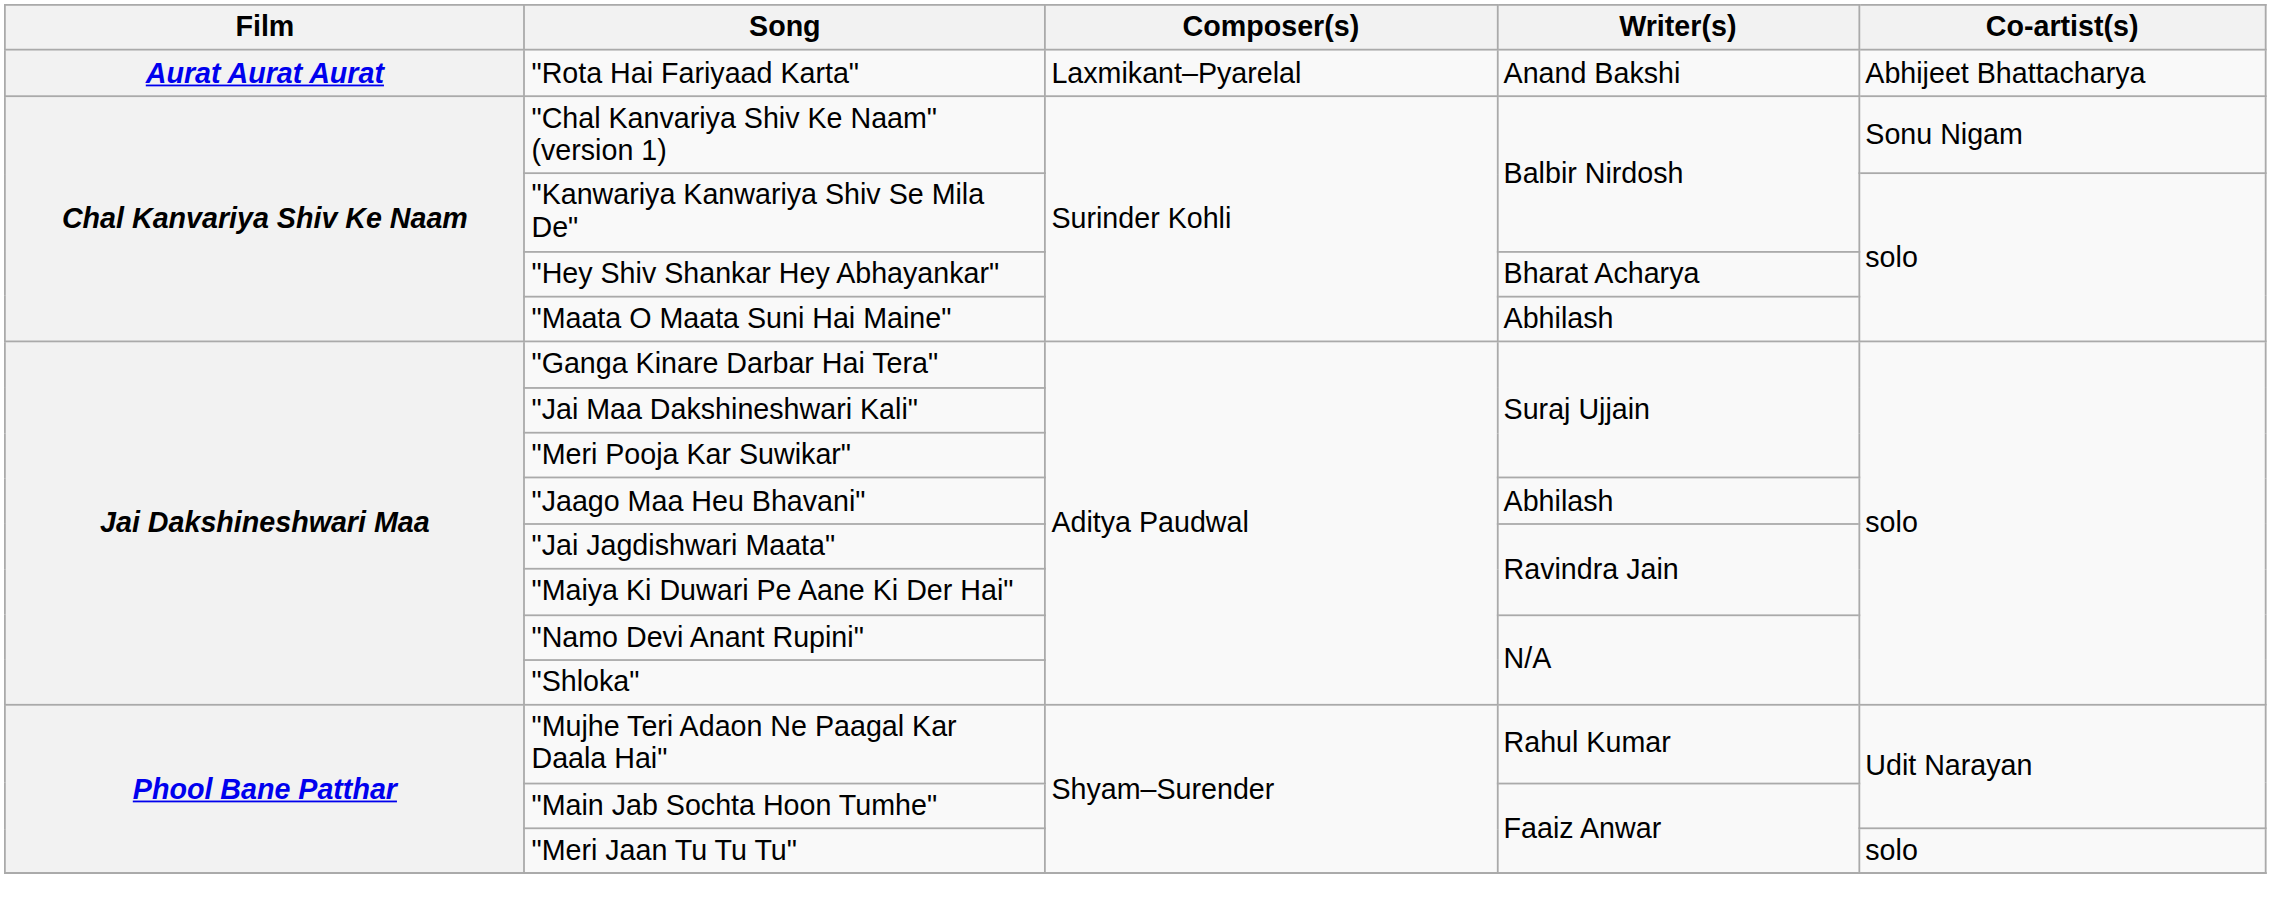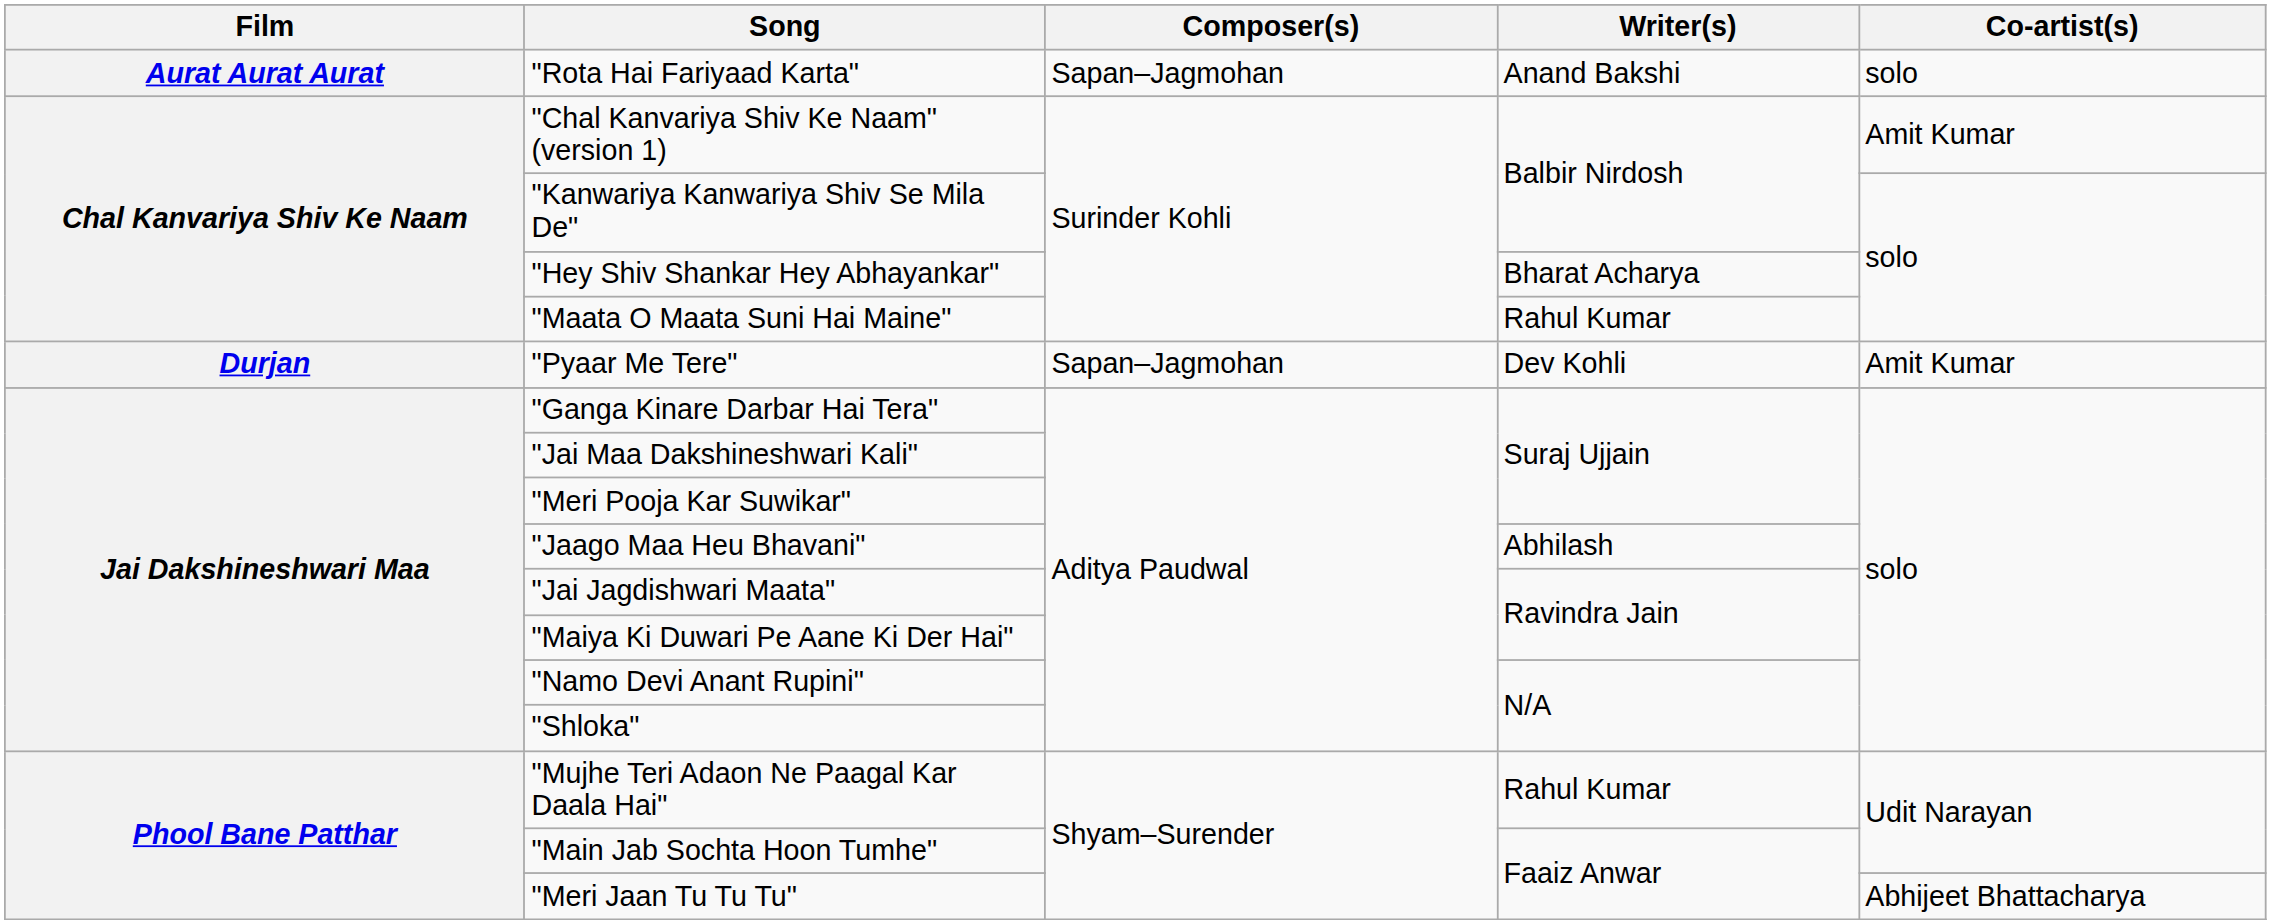(1176, 72) Laxmikant–Pyarelal -> (1168, 72) Sapan–Jagmohan
(2005, 72) Abhijeet Bhattacharya -> (1892, 72) solo
(1944, 134) Sonu Nigam -> (1940, 134) Amit Kumar
(1559, 318) Abhilash -> (1587, 318) Rahul Kumar
+ row: (634, 364)
(1892, 850) solo -> (2005, 896) Abhijeet Bhattacharya
